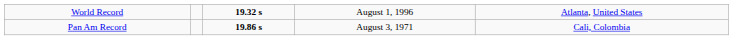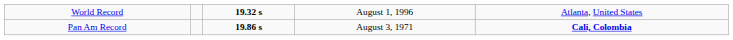(602, 27) normal -> (602, 27) bold
